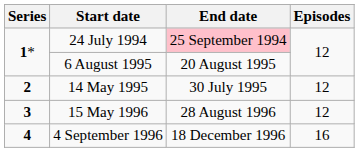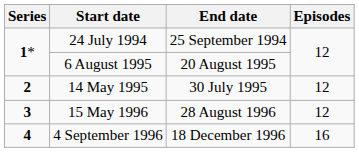(228, 40) pink background -> (228, 40) no background
